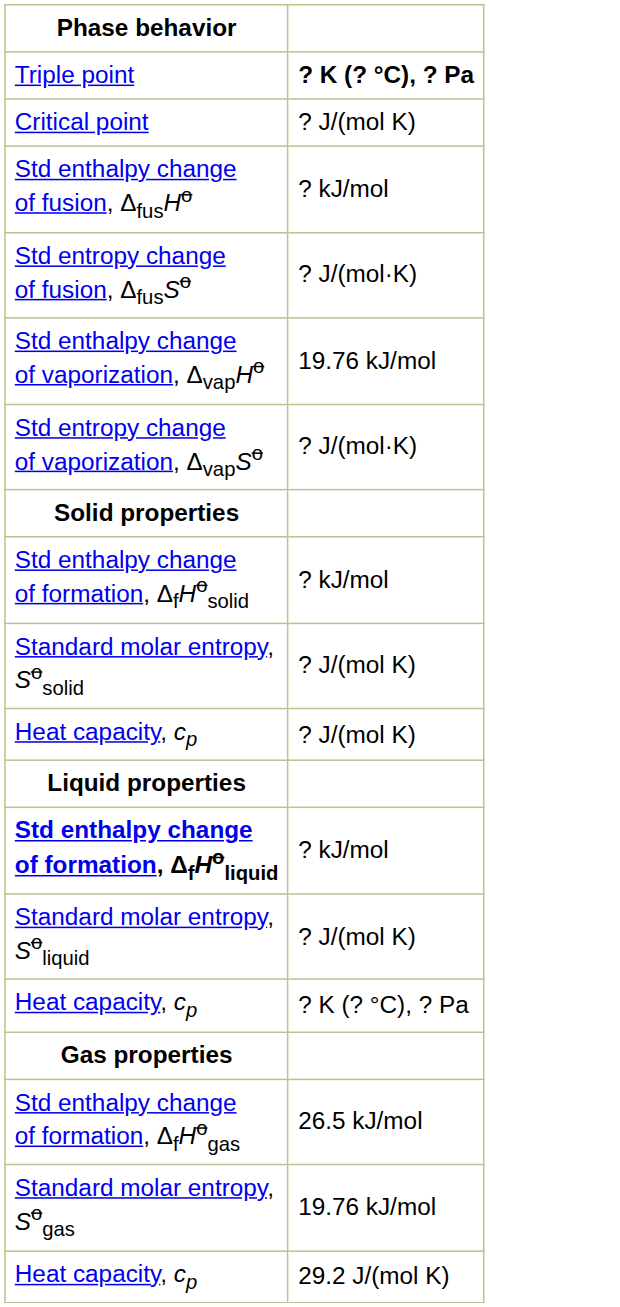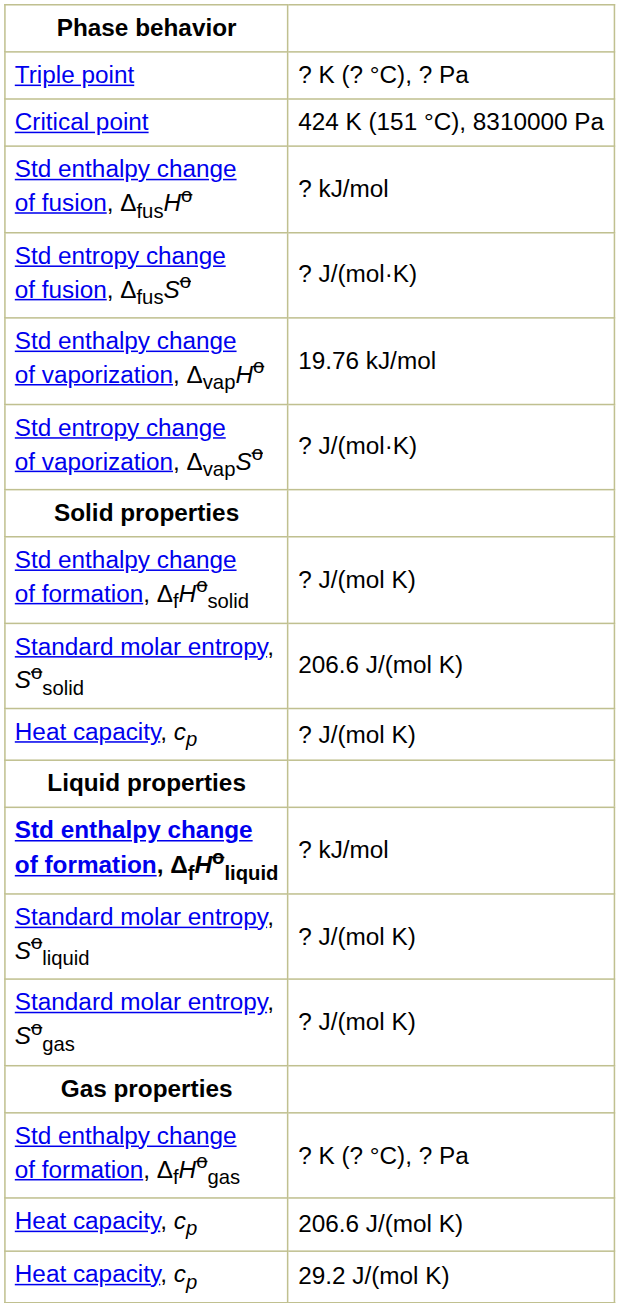(386, 75) bold -> (383, 75) normal
(357, 122) ? J/(mol K) -> (451, 122) 424 K (151 °C), 8310000 Pa
(343, 579) ? kJ/mol -> (357, 579) ? J/(mol K)
(357, 665) ? J/(mol K) -> (381, 665) 206.6 J/(mol K)
(106, 1006) Heat capacity, cp -> (144, 1023) Standard molar entropy, Sogas
(383, 1005) ? K (? °C), ? Pa -> (357, 1022) ? J/(mol K)
(360, 1121) 26.5 kJ/mol -> (383, 1155) ? K (? °C), ? Pa
(144, 1207) Standard molar entropy, Sogas -> (106, 1224) Heat capacity, cp
(367, 1207) 19.76 kJ/mol -> (381, 1224) 206.6 J/(mol K)
